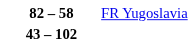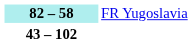(51, 13) no background -> (51, 13) paleturquoise background
